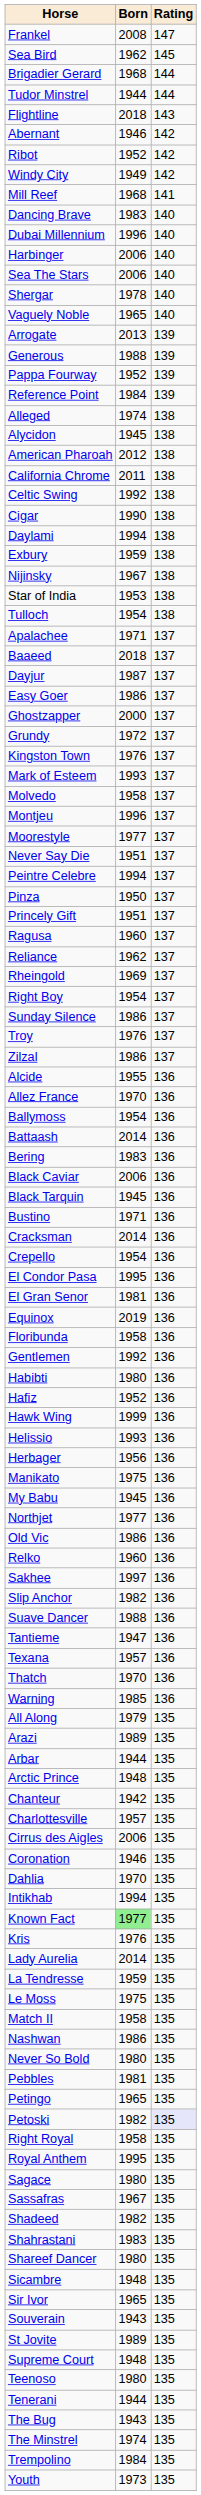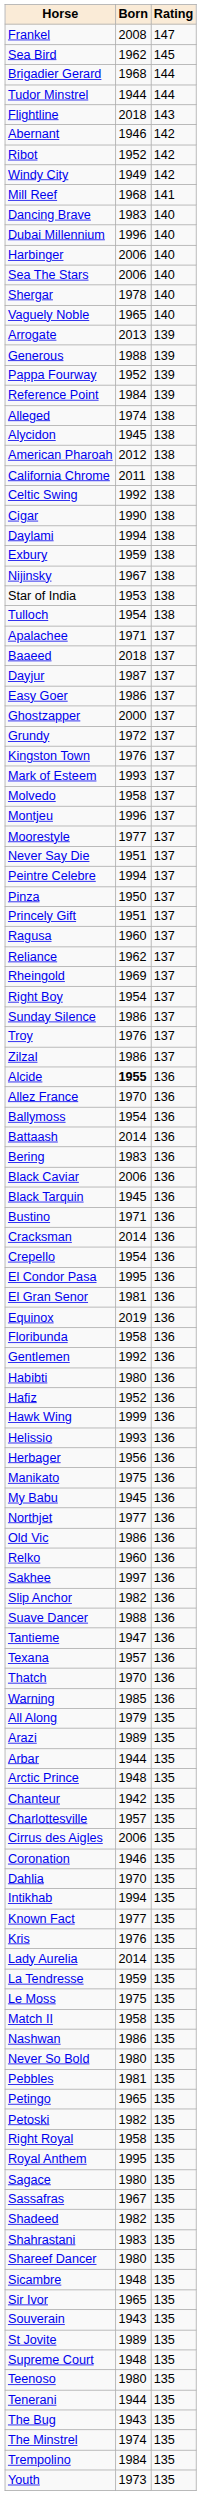(133, 1076) normal -> (133, 1076) bold
(133, 1918) lightgreen background -> (133, 1918) no background
(164, 2119) lavender background -> (164, 2119) no background
